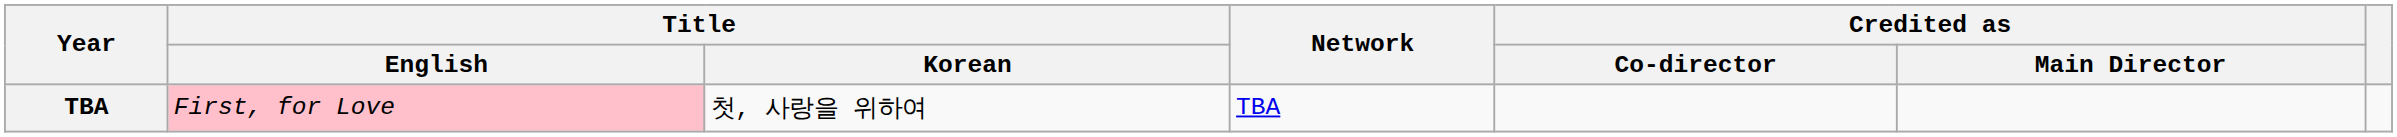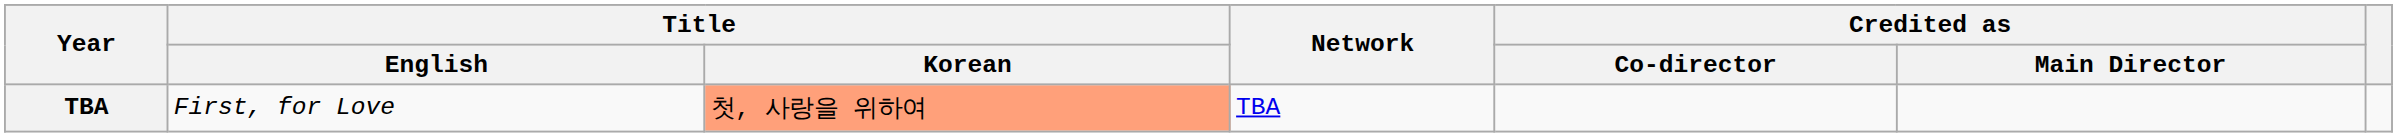(284, 108) pink background -> (284, 108) no background
(819, 109) no background -> (819, 109) lightsalmon background
